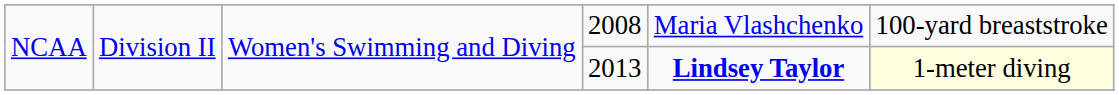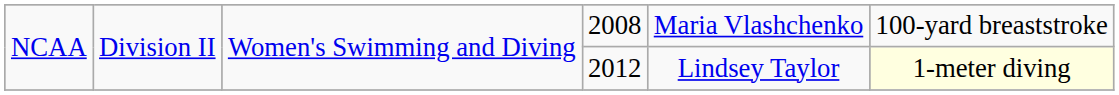(615, 68) 2013 -> (615, 68) 2012
(759, 68) bold -> (759, 68) normal
